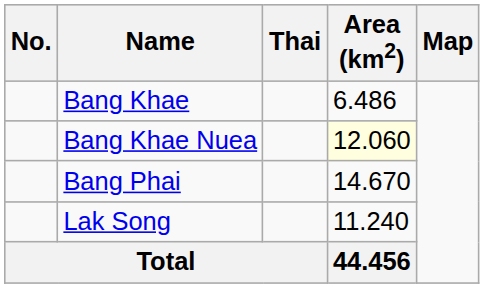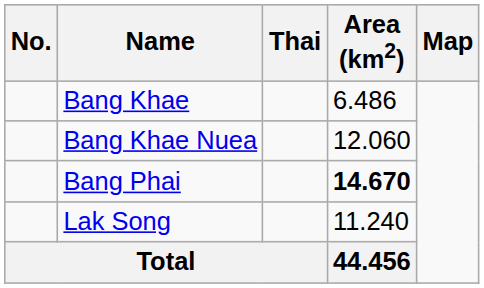(372, 141) lightyellow background -> (372, 141) no background
(372, 182) normal -> (372, 182) bold
